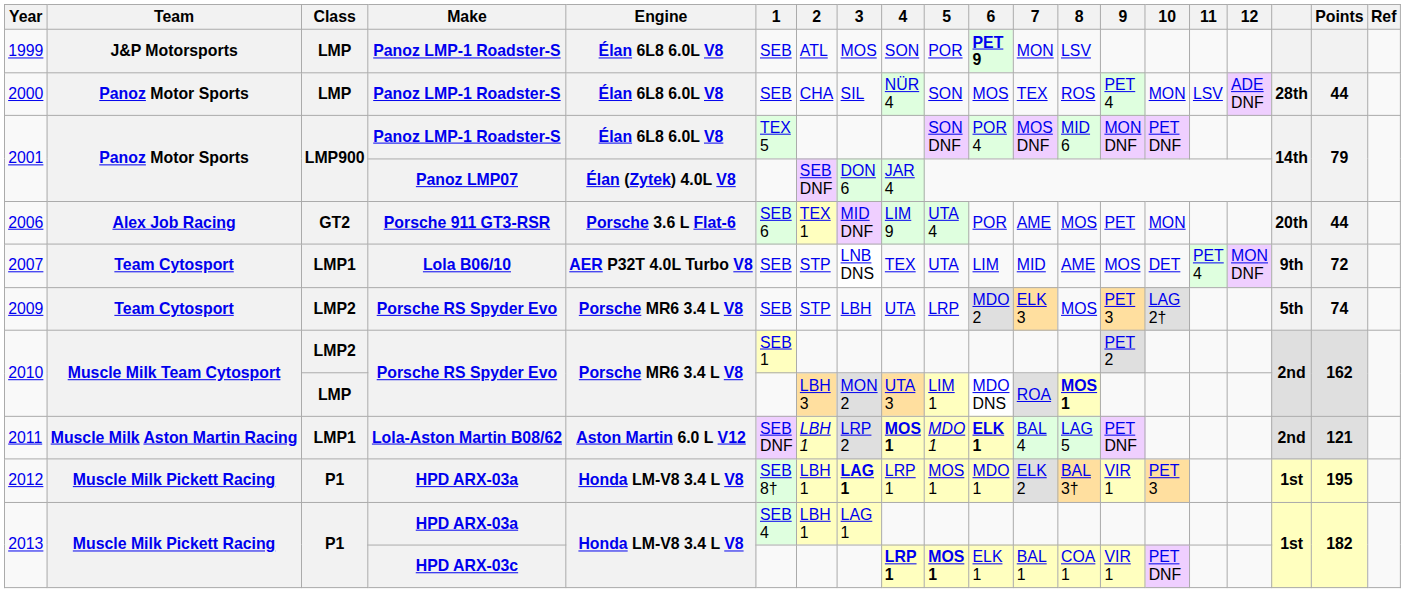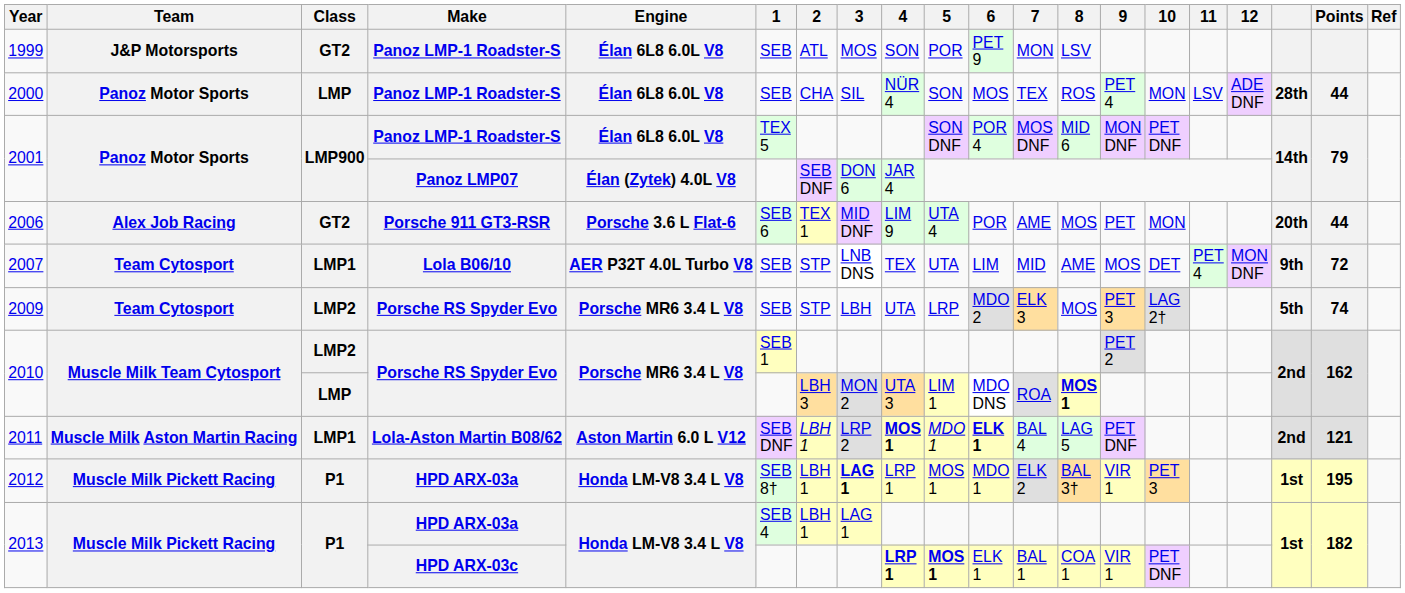(335, 51) LMP -> (335, 51) GT2
(988, 51) bold -> (988, 51) normal
